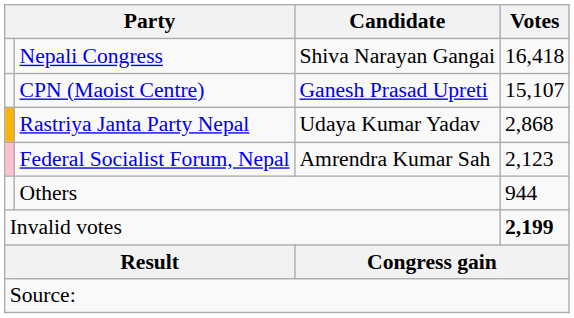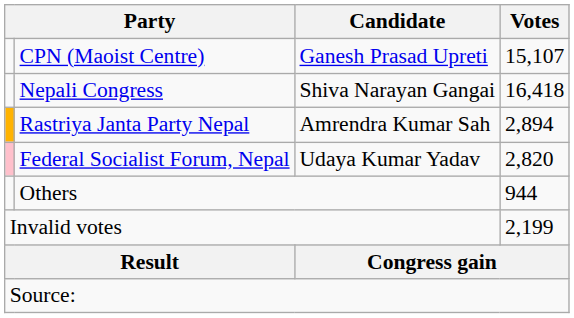rows swapped: (91, 55) <-> (112, 90)
(390, 124) Udaya Kumar Yadav -> (395, 124) Amrendra Kumar Sah
(529, 124) 2,868 -> (529, 124) 2,894
(395, 158) Amrendra Kumar Sah -> (390, 158) Udaya Kumar Yadav
(529, 158) 2,123 -> (529, 158) 2,820
(529, 227) bold -> (529, 227) normal
